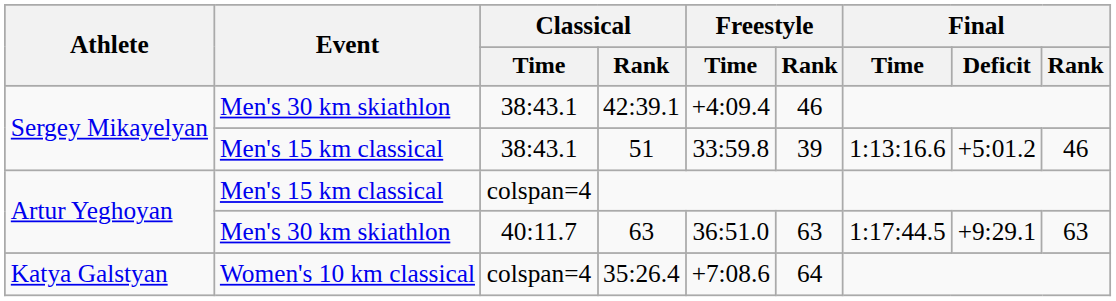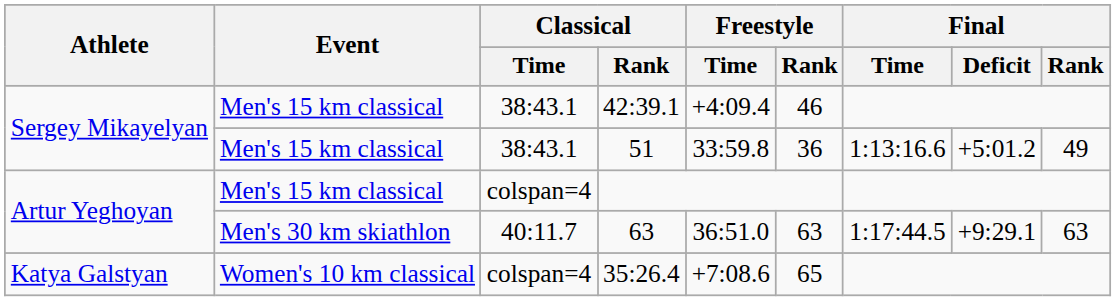(335, 107) Men's 30 km skiathlon -> (332, 107) Men's 15 km classical
(810, 148) 39 -> (810, 148) 36
(1076, 148) 46 -> (1076, 148) 49
(810, 274) 64 -> (810, 274) 65
